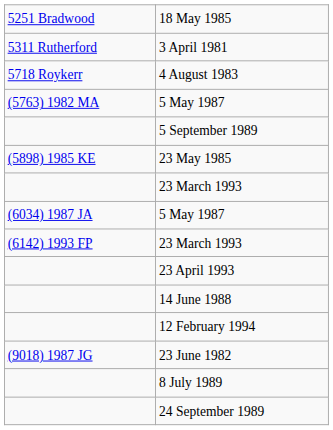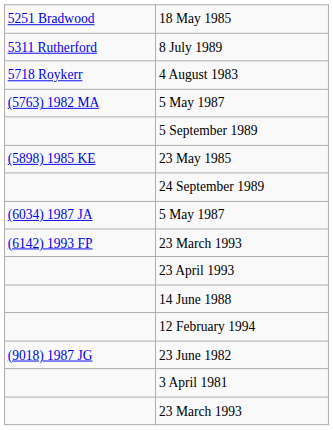(193, 47) 3 April 1981 -> (191, 47) 8 July 1989
(200, 187) 23 March 1993 -> (212, 187) 24 September 1989
(191, 383) 8 July 1989 -> (193, 383) 3 April 1981
(212, 411) 24 September 1989 -> (200, 411) 23 March 1993
